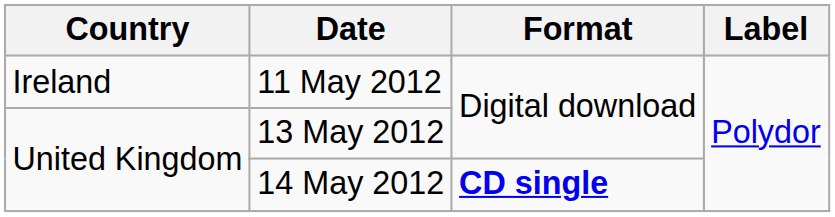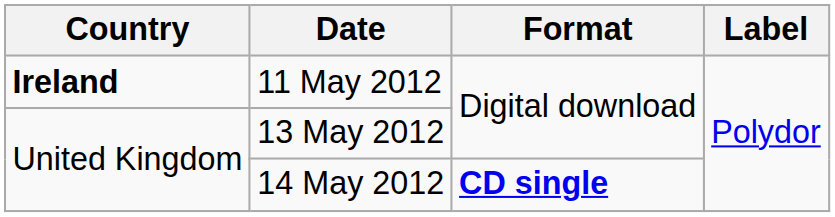(62, 81) normal -> (65, 81) bold
